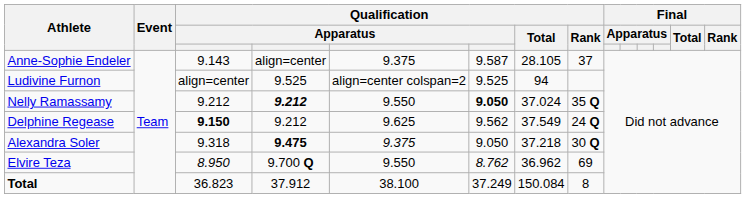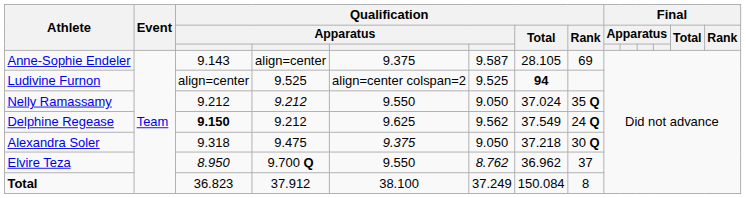(586, 61) 37 -> (586, 61) 69
(541, 81) normal -> (541, 81) bold
(291, 102) bold -> (291, 102) normal
(492, 102) bold -> (492, 102) normal
(291, 143) bold -> (291, 143) normal
(586, 163) 69 -> (586, 163) 37
